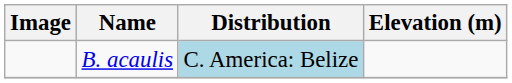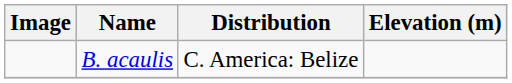(271, 58) lightblue background -> (271, 58) no background
